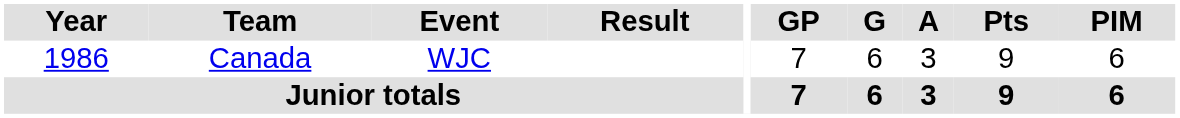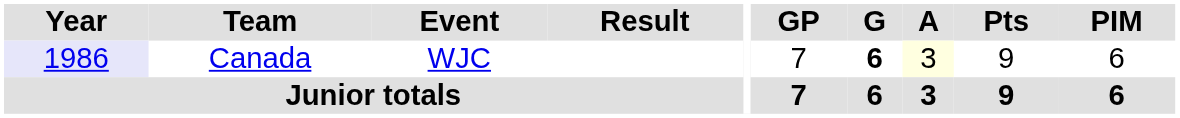(76, 58) no background -> (76, 58) lavender background
(875, 58) normal -> (875, 58) bold
(928, 58) no background -> (928, 58) lightyellow background
